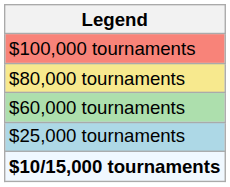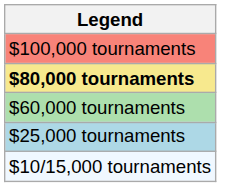(97, 78) normal -> (102, 78) bold
(115, 166) bold -> (110, 166) normal
